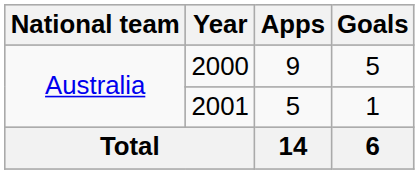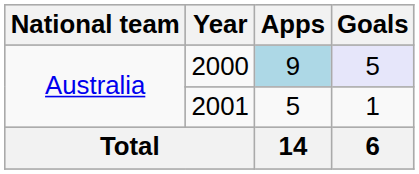(293, 65) no background -> (293, 65) lightblue background
(373, 65) no background -> (373, 65) lavender background
